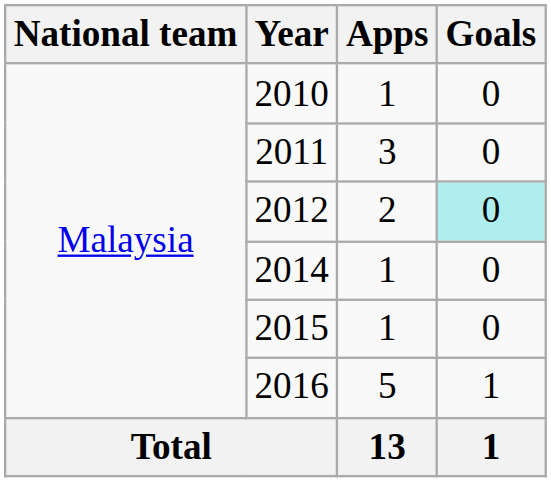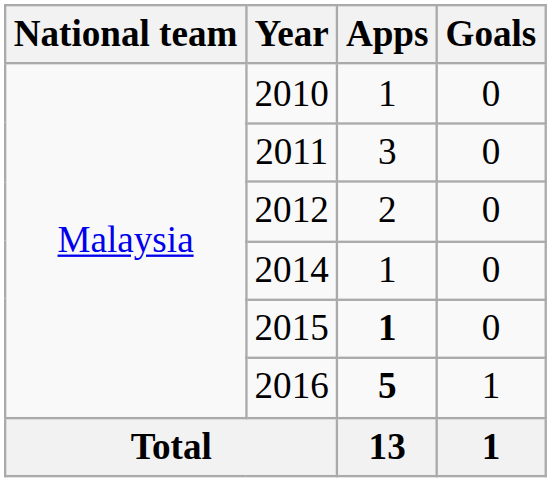(491, 210) paleturquoise background -> (491, 210) no background
(387, 328) normal -> (387, 328) bold
(387, 387) normal -> (387, 387) bold
